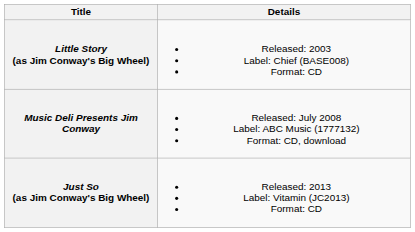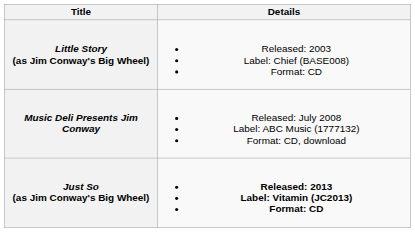(284, 198) normal -> (284, 198) bold
